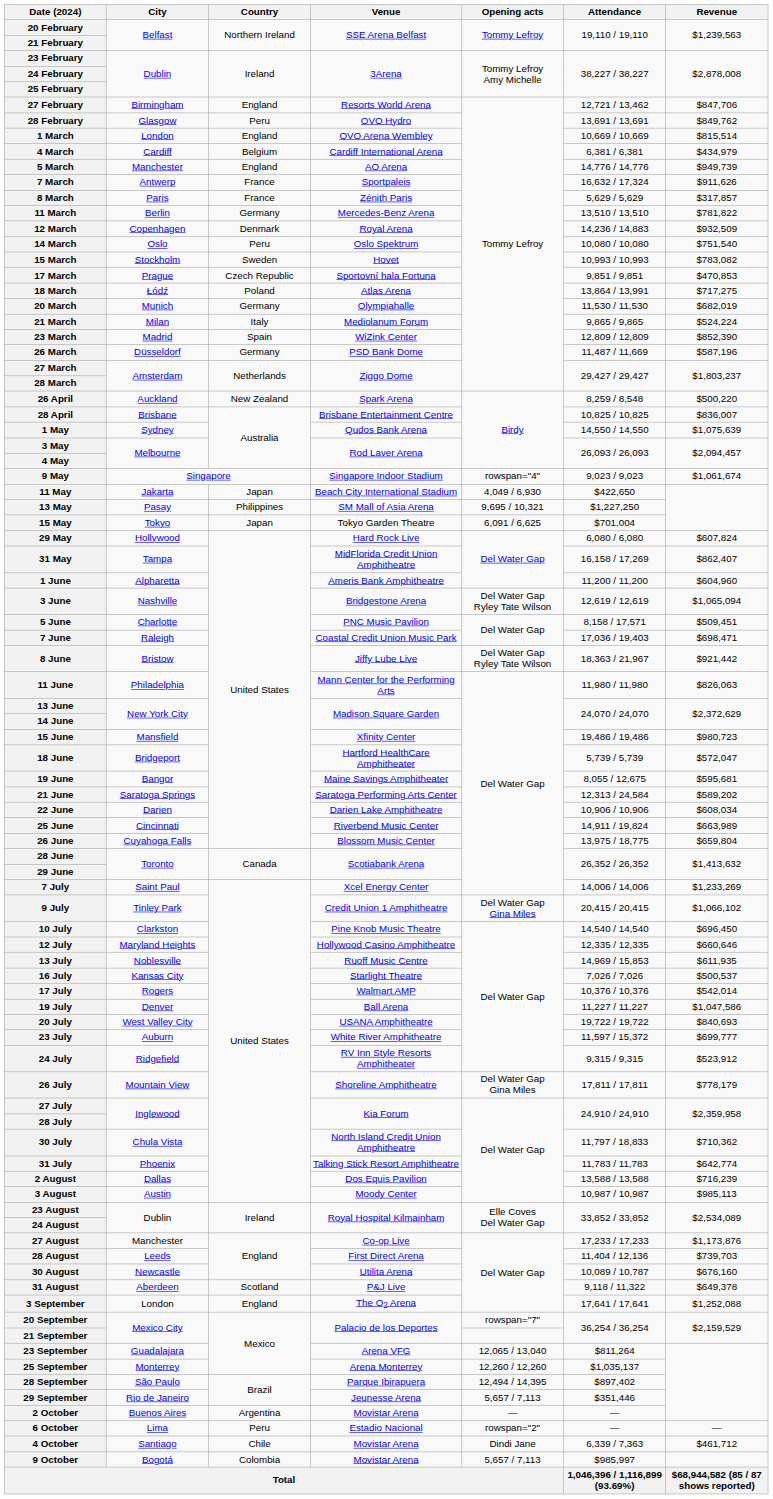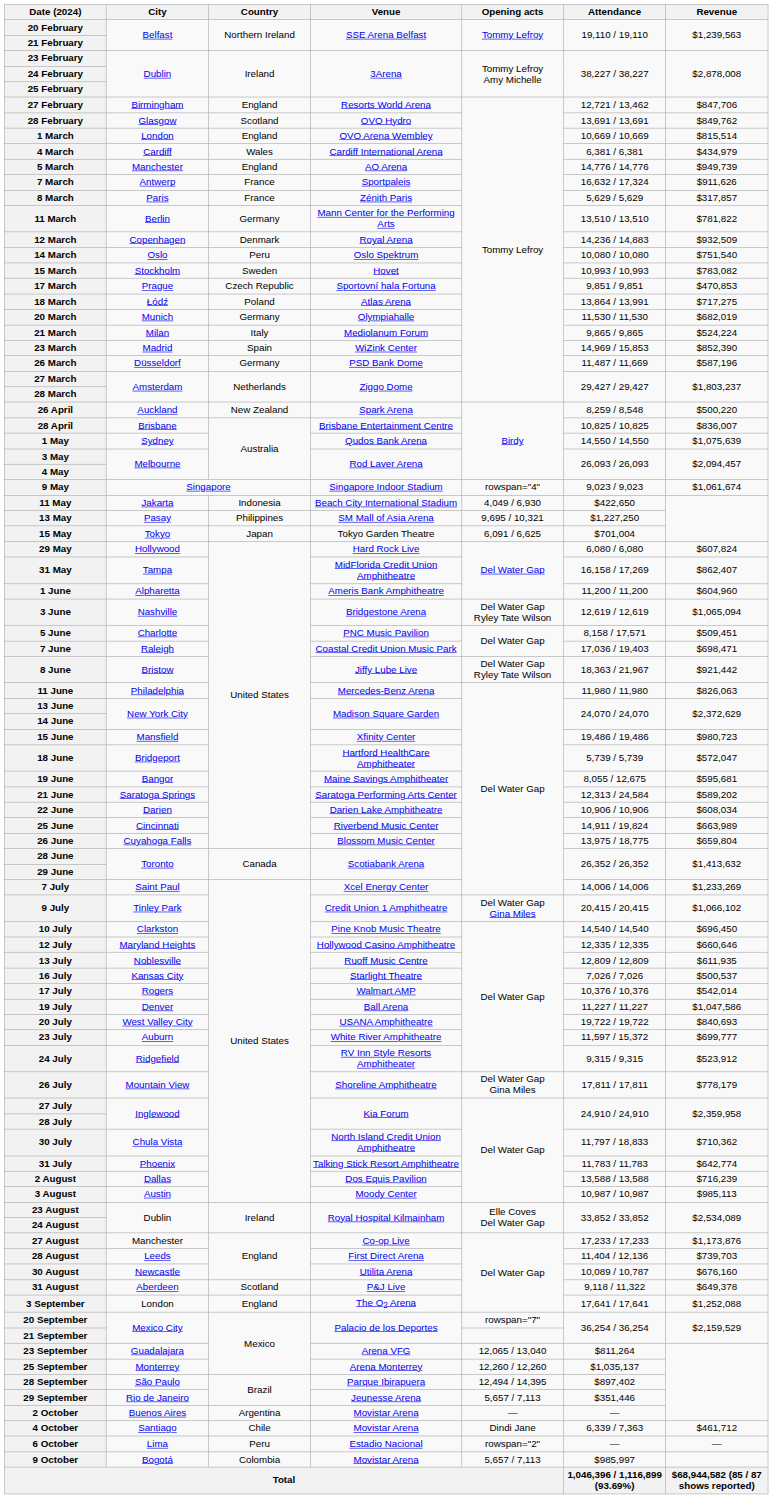(260, 120) Peru -> (260, 120) Scotland
(260, 151) Belgium -> (260, 151) Wales
(386, 213) Mercedes-Benz Arena -> (386, 218) Mann Center for the Performing Arts
(615, 337) 12,809 / 12,809 -> (615, 348) 14,969 / 15,853
(260, 492) Japan -> (260, 503) Indonesia
(386, 685) Mann Center for the Performing Arts -> (386, 690) Mercedes-Benz Arena
(615, 960) 14,969 / 15,853 -> (615, 960) 12,809 / 12,809
rows swapped: (55, 1444) <-> (55, 1428)
